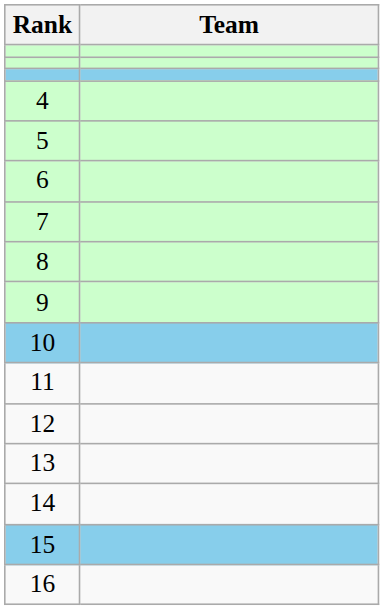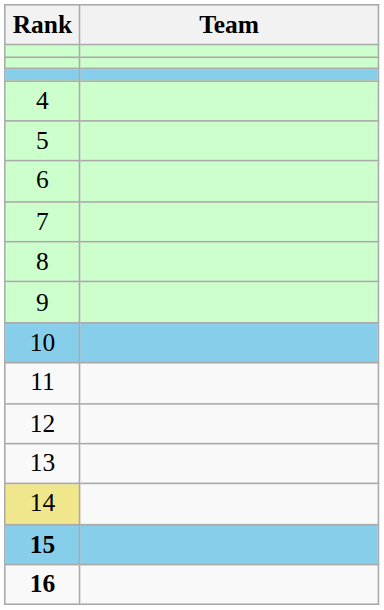(42, 503) no background -> (42, 503) khaki background
(42, 544) normal -> (42, 544) bold
(42, 584) normal -> (42, 584) bold
